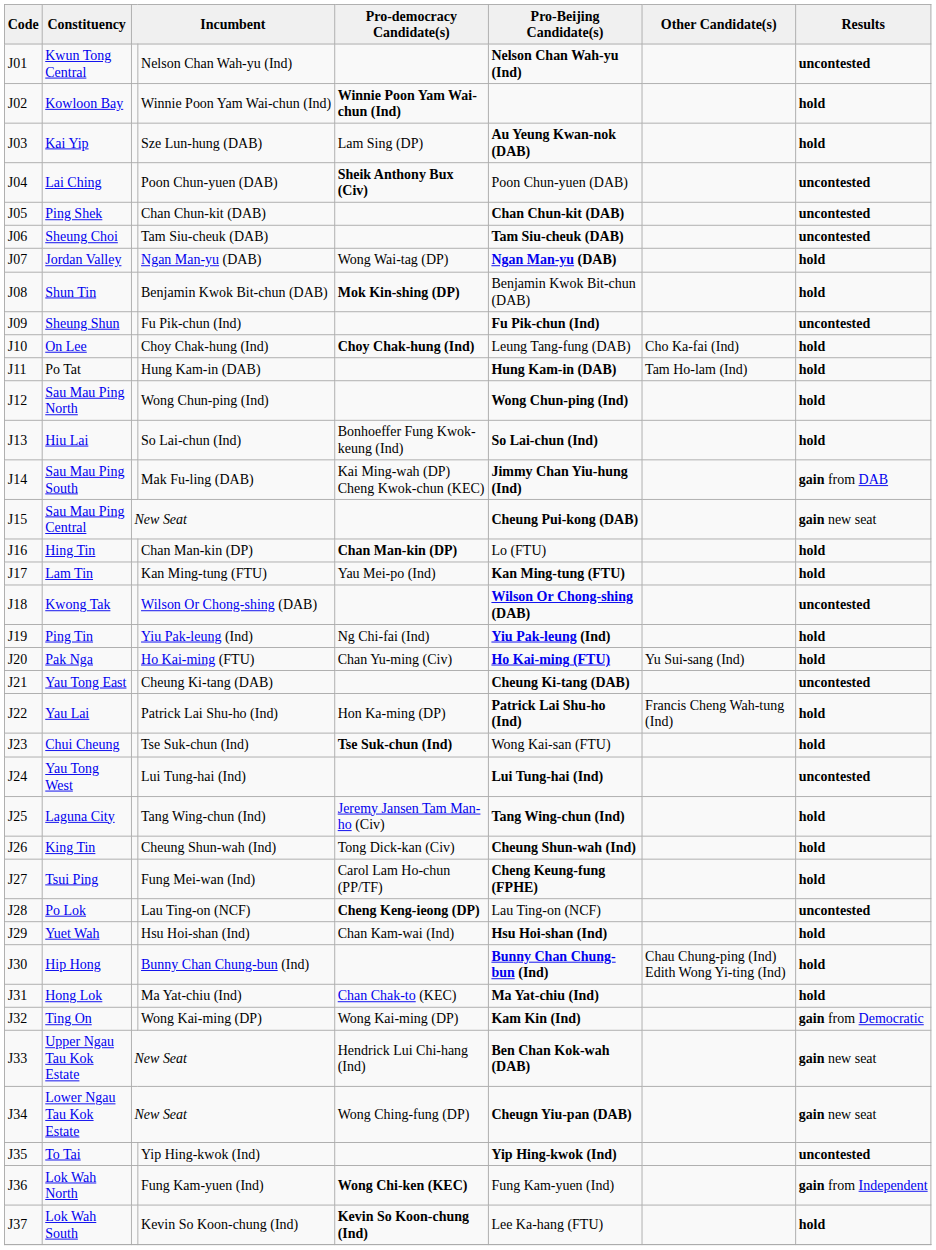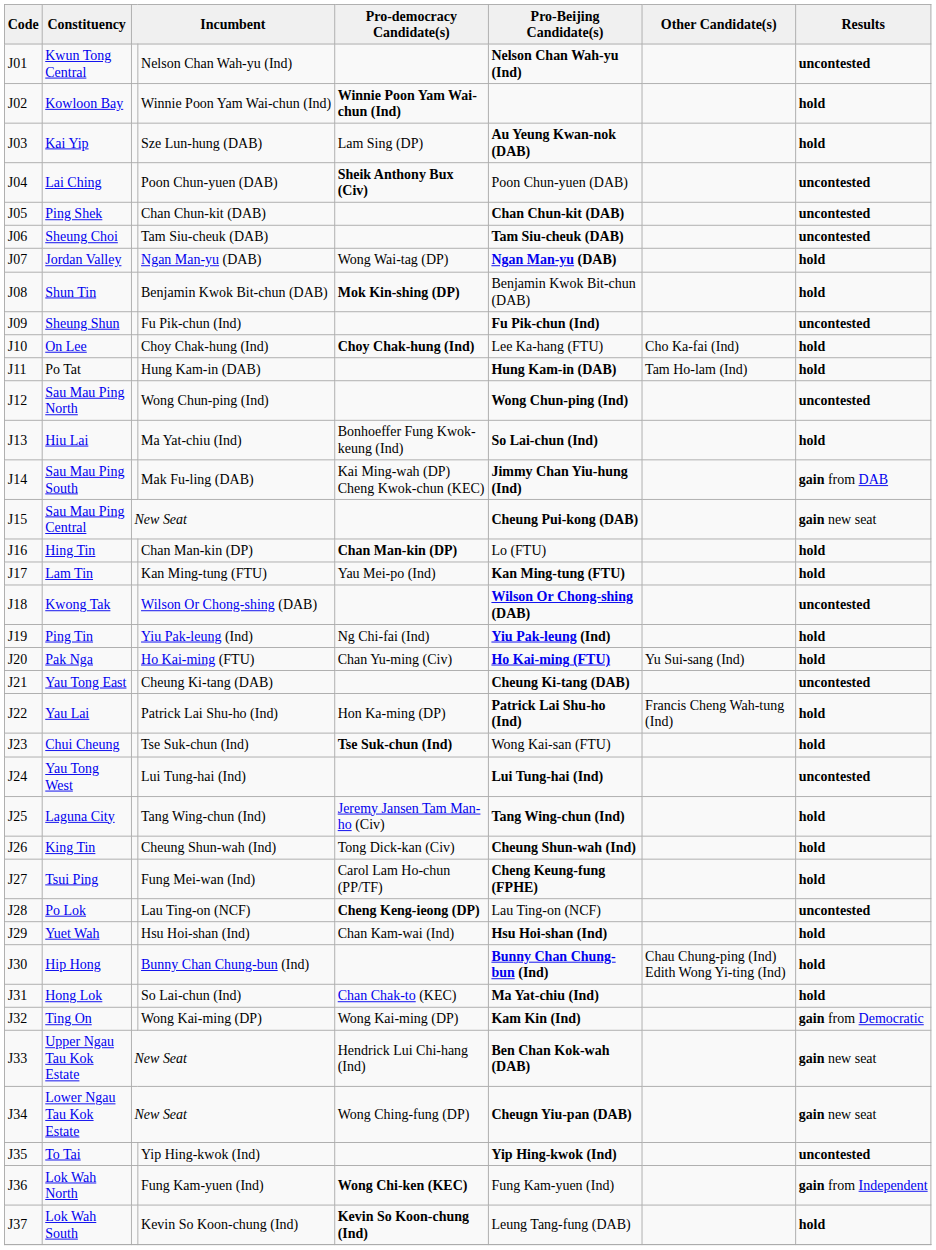(561, 346) Leung Tang-fung (DAB) -> (547, 346) Lee Ka-hang (FTU)
(812, 400) hold -> (835, 400) uncontested
(191, 440) So Lai-chun (Ind) -> (191, 440) Ma Yat-chiu (Ind)
(191, 995) Ma Yat-chiu (Ind) -> (191, 995) So Lai-chun (Ind)
(547, 1225) Lee Ka-hang (FTU) -> (561, 1225) Leung Tang-fung (DAB)
